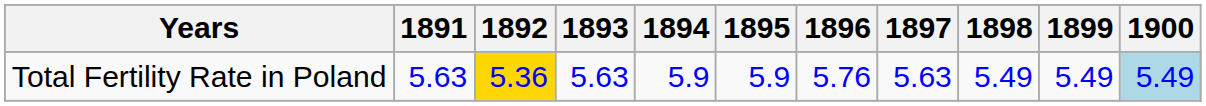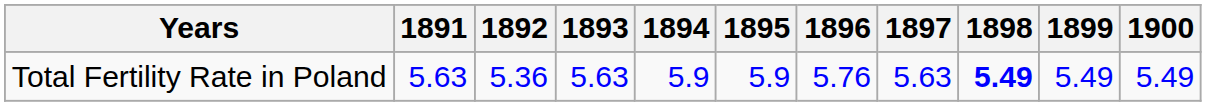(519, 76) gold background -> (519, 76) no background
(1003, 76) normal -> (1003, 76) bold
(1165, 76) lightblue background -> (1165, 76) no background
